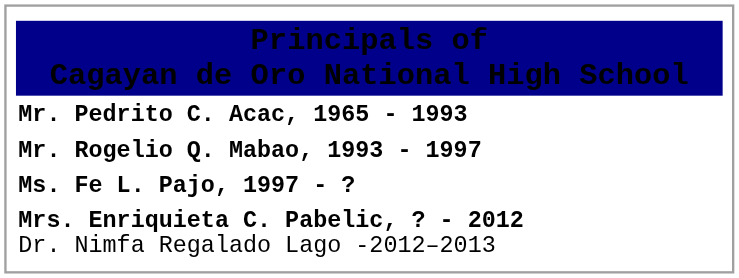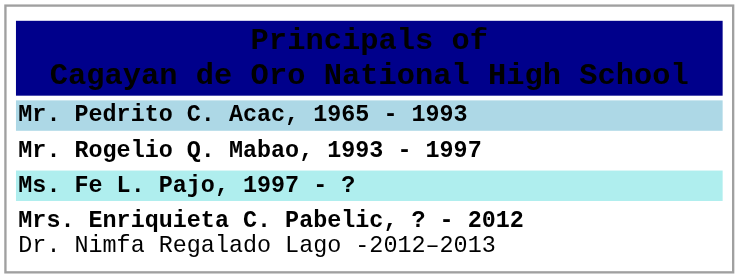(243, 116) no background -> (243, 116) lightblue background
(187, 186) no background -> (187, 186) paleturquoise background
